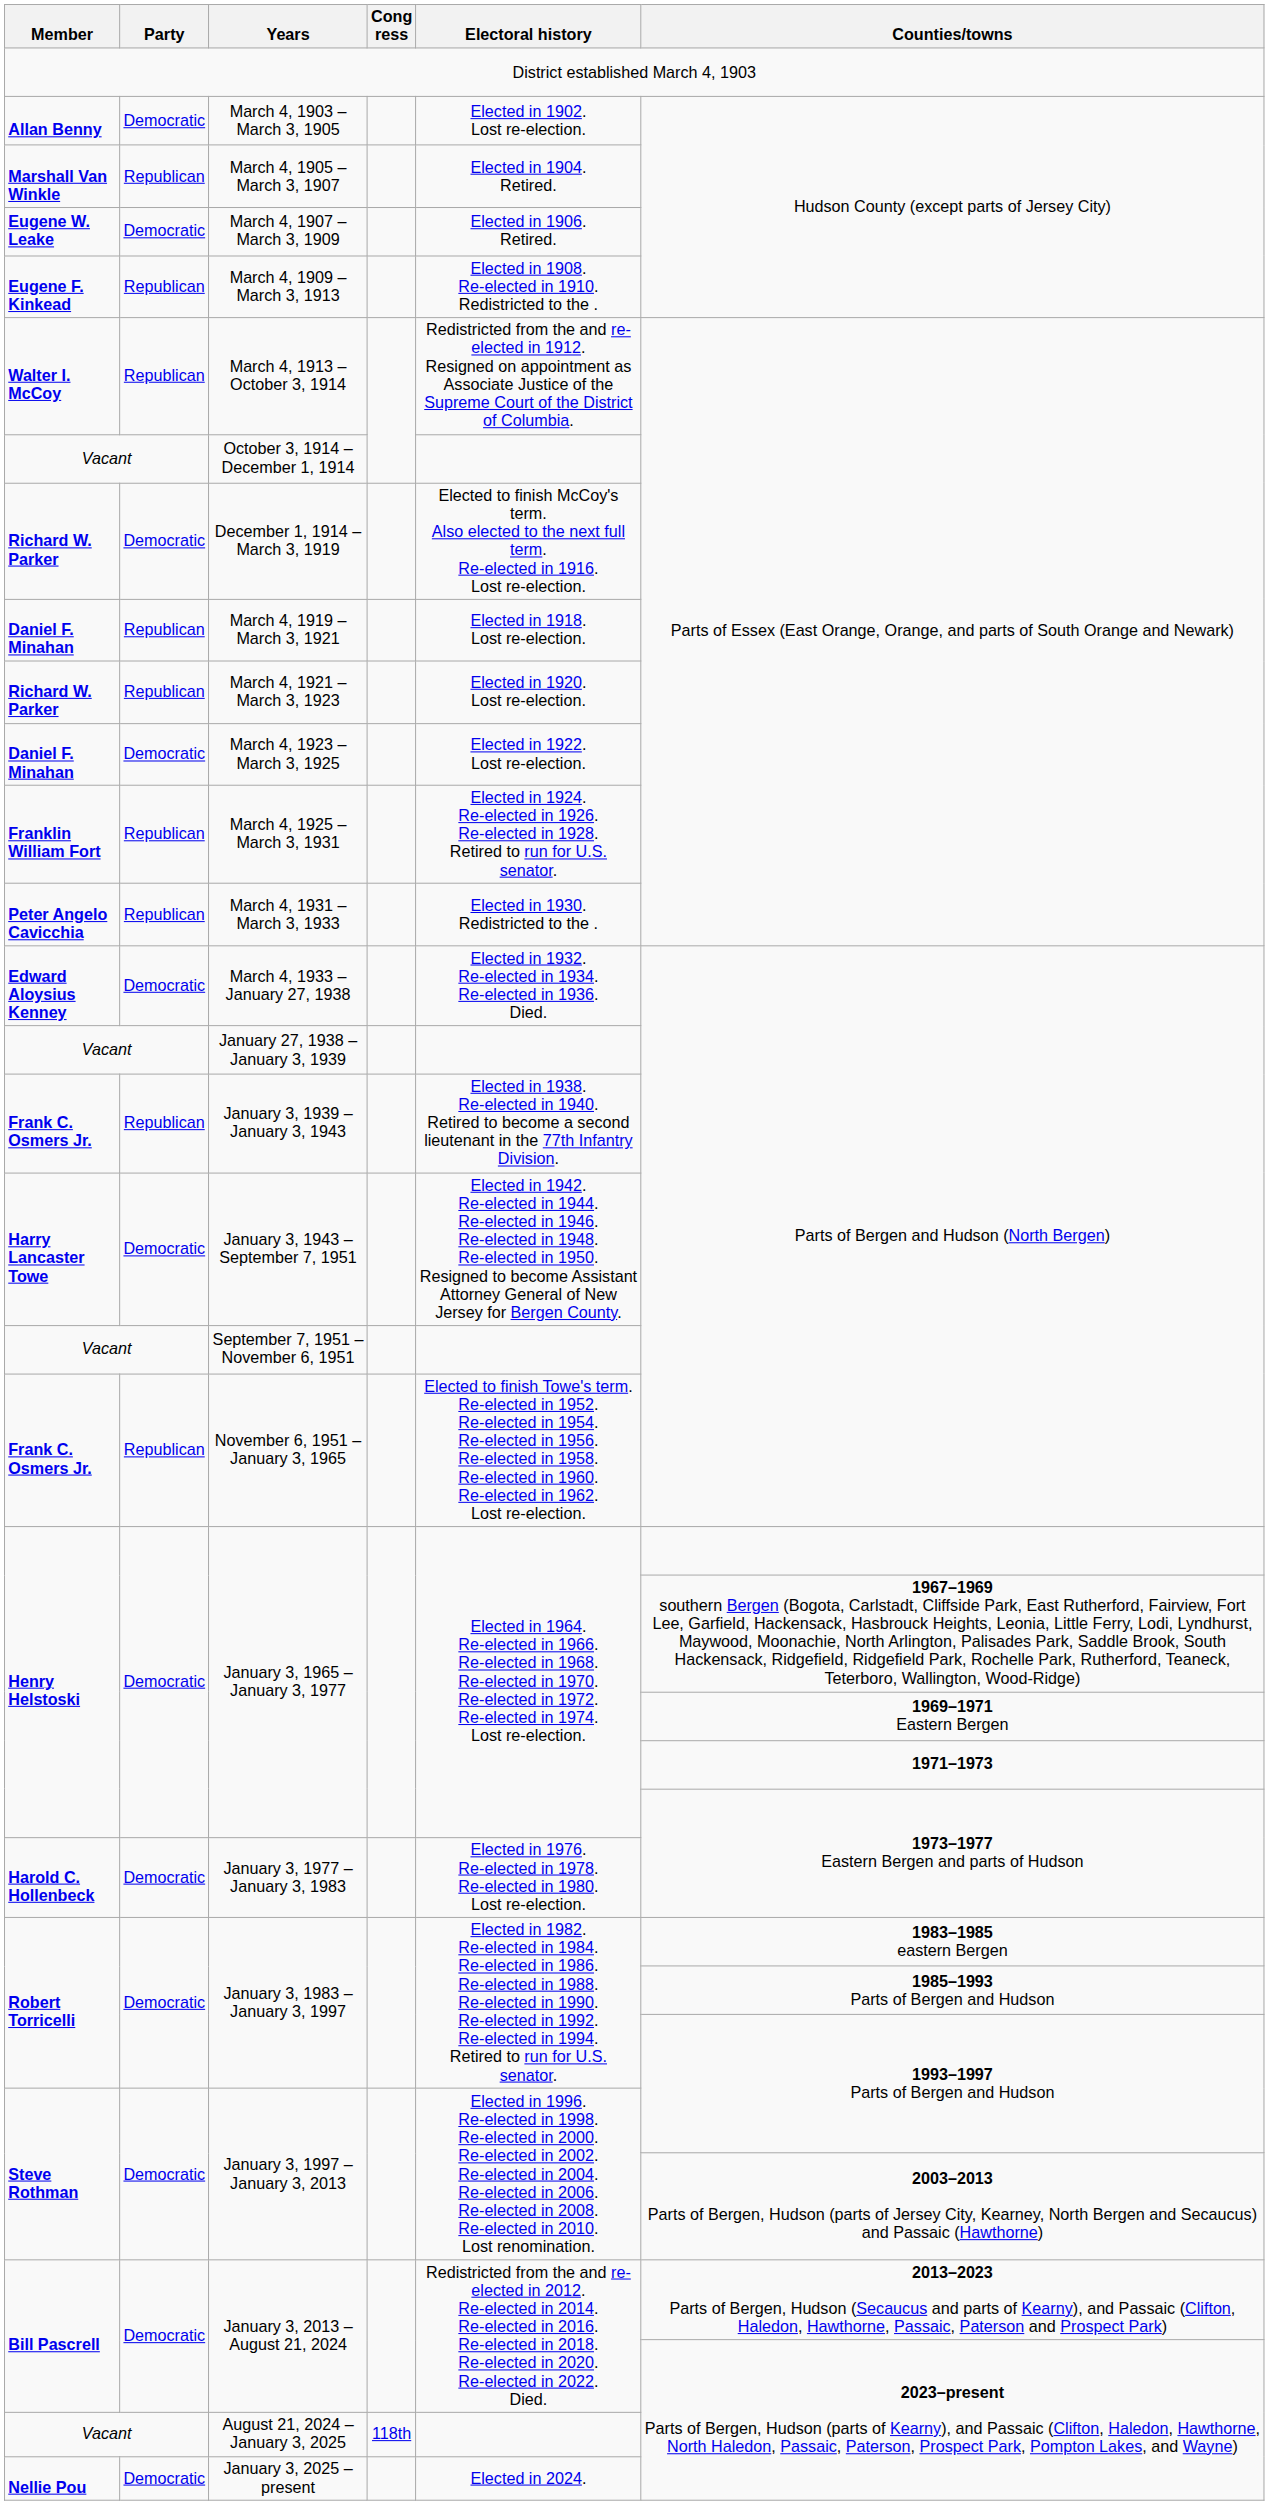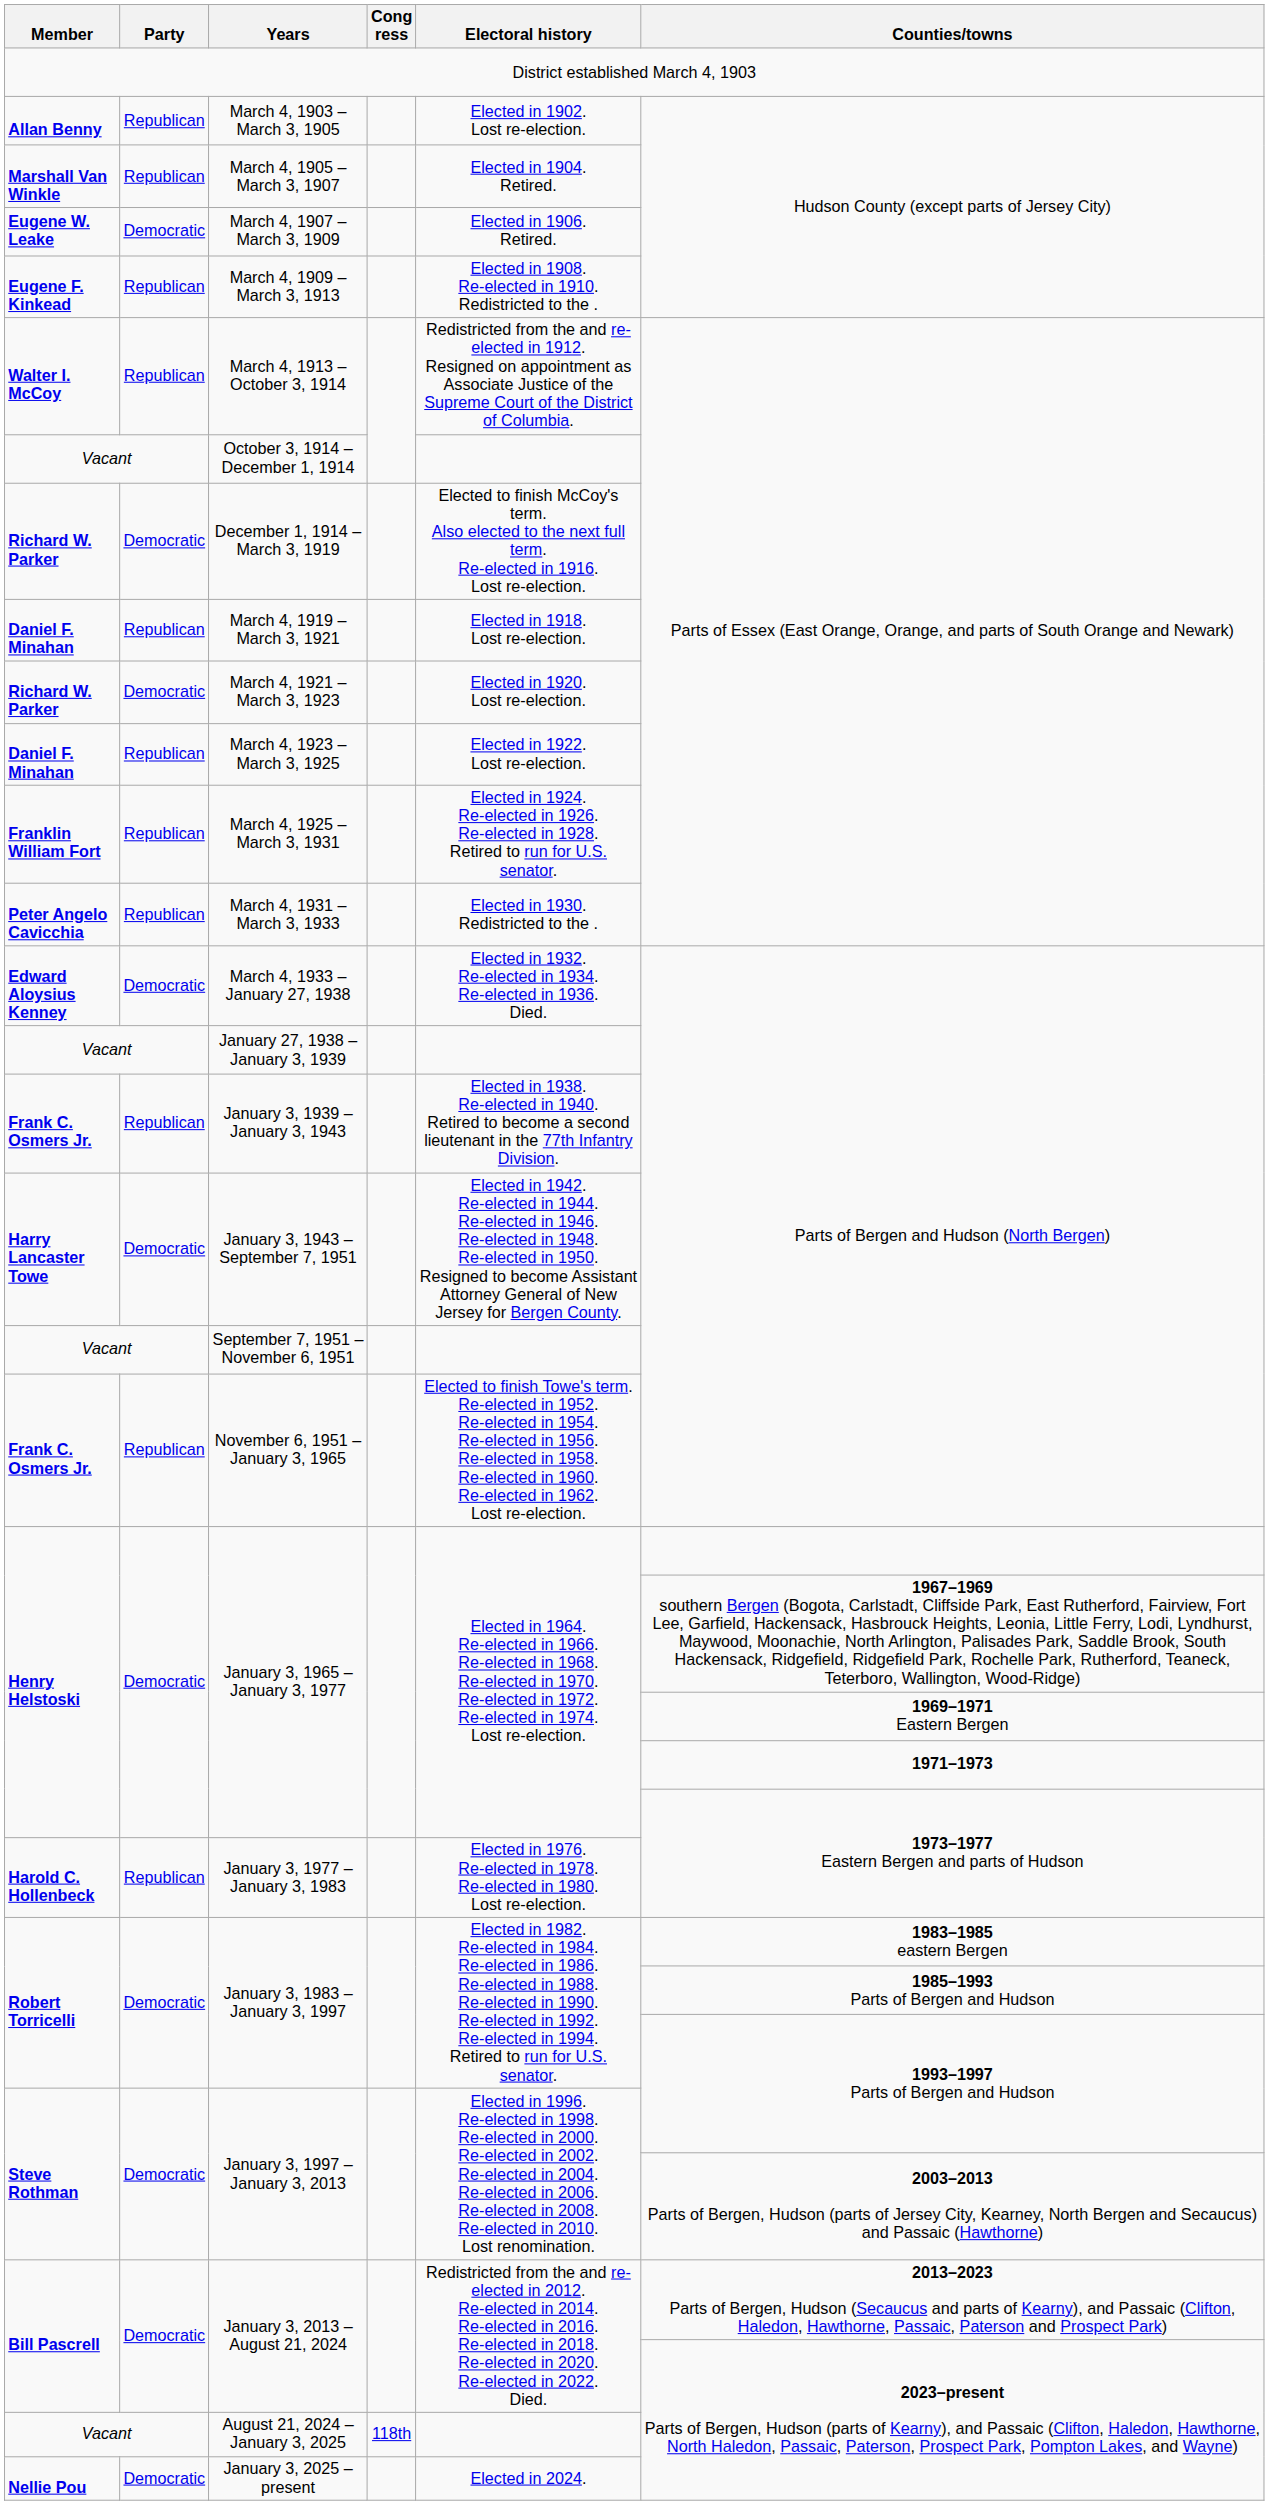(164, 121) Democratic -> (164, 121) Republican
(164, 692) Republican -> (164, 692) Democratic
(164, 754) Democratic -> (164, 754) Republican
(164, 1877) Democratic -> (164, 1877) Republican
